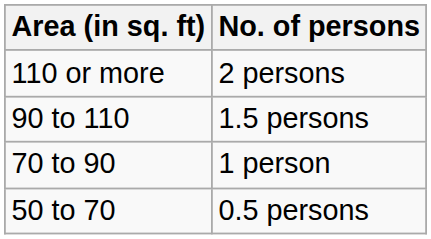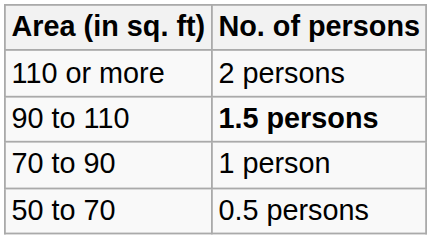(294, 118) normal -> (298, 118) bold
